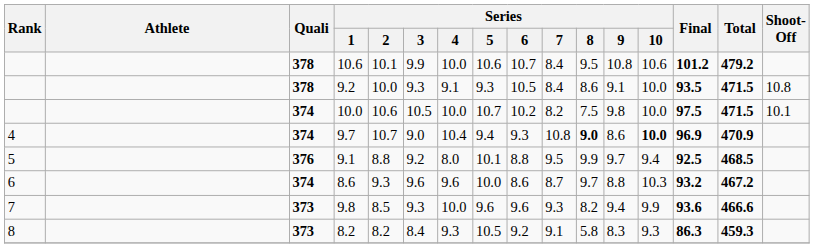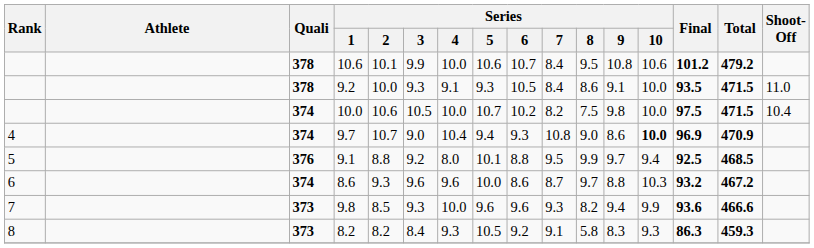(778, 88) 10.8 -> (778, 88) 11.0
(778, 111) 10.1 -> (778, 111) 10.4
(589, 135) bold -> (589, 135) normal
